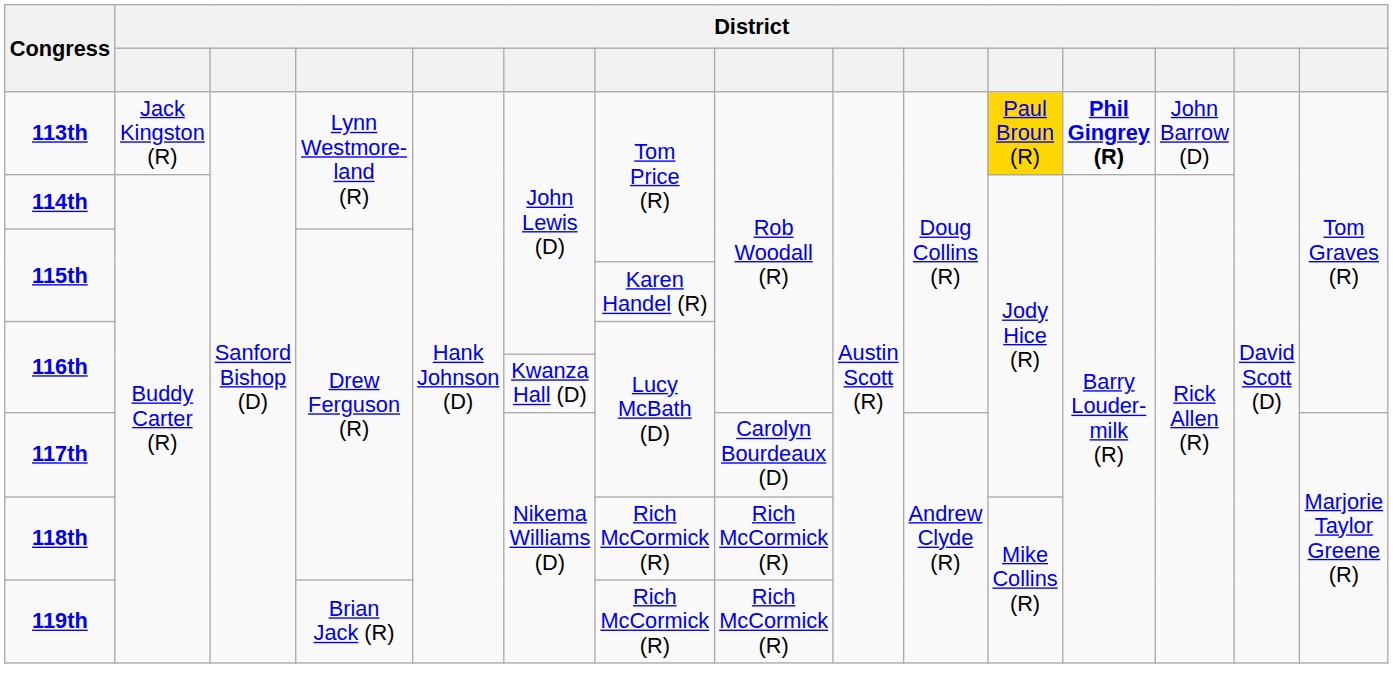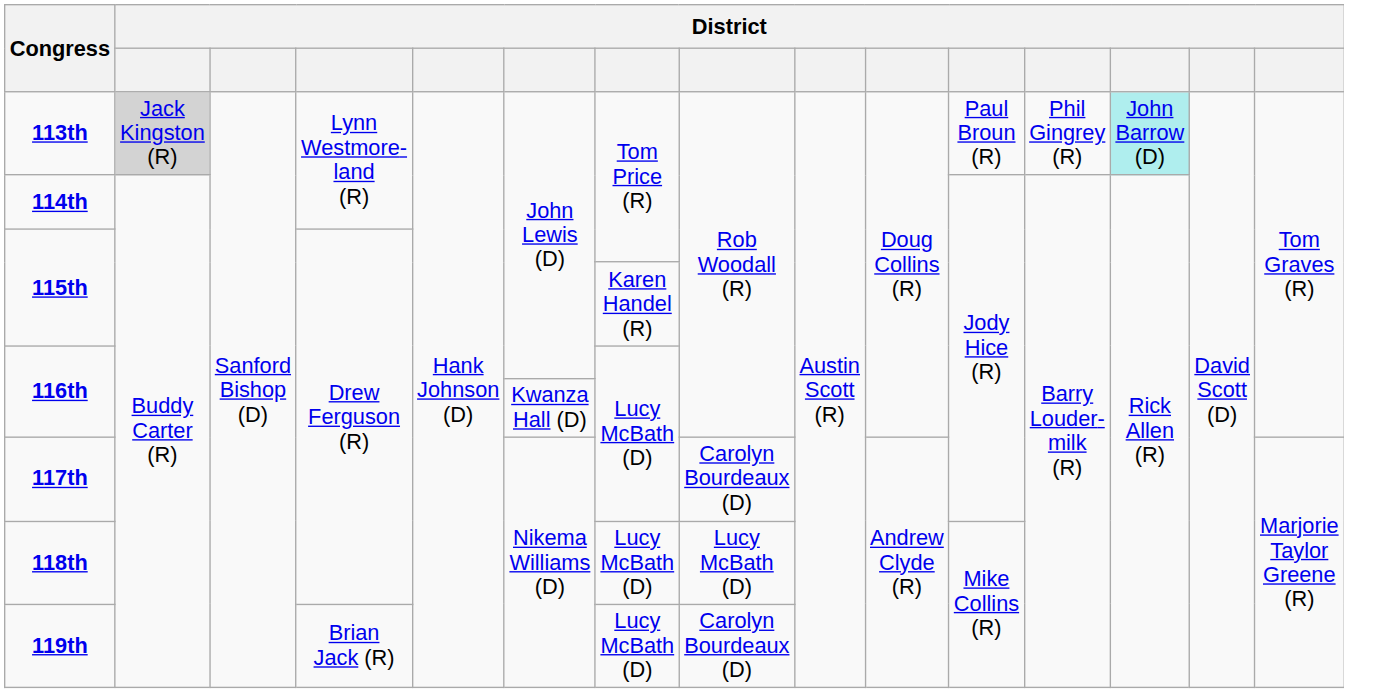(162, 133) no background -> (162, 133) lightgrey background
(1025, 133) gold background -> (986, 133) no background
(1109, 133) bold -> (1067, 133) normal
(1194, 133) no background -> (1150, 133) paleturquoise background
(655, 537) Rich McCormick (R) -> (637, 562) Lucy McBath (D)
(774, 537) Rich McCormick (R) -> (737, 562) Lucy McBath (D)
(655, 621) Rich McCormick (R) -> (637, 645) Lucy McBath (D)
(774, 621) Rich McCormick (R) -> (737, 645) Carolyn Bourdeaux (D)
